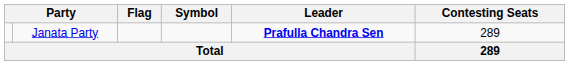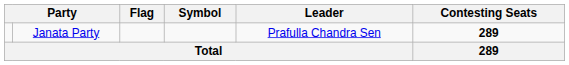(324, 32) bold -> (324, 32) normal
(490, 32) normal -> (489, 32) bold
